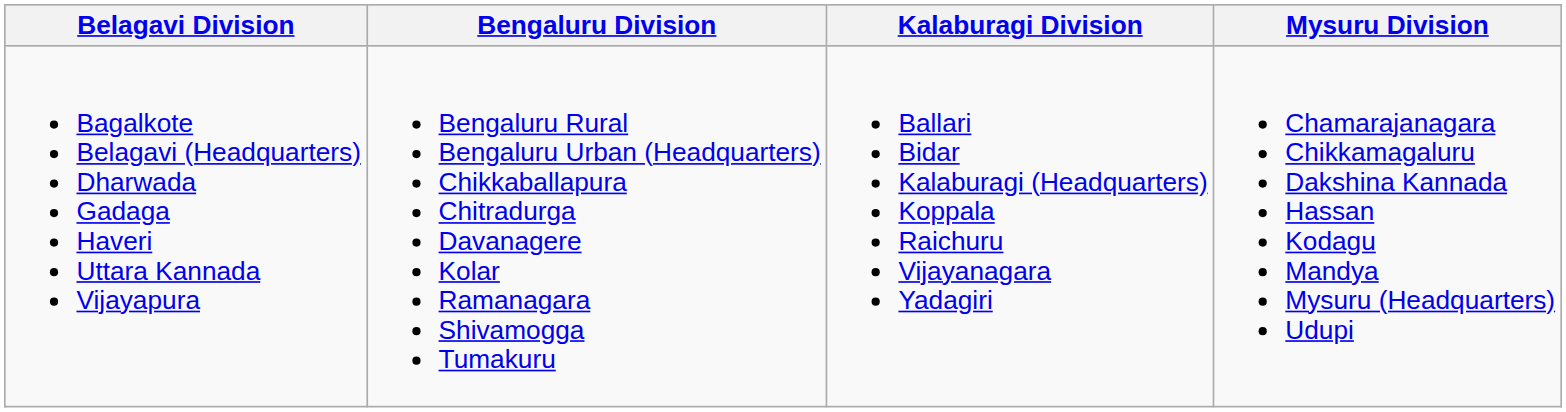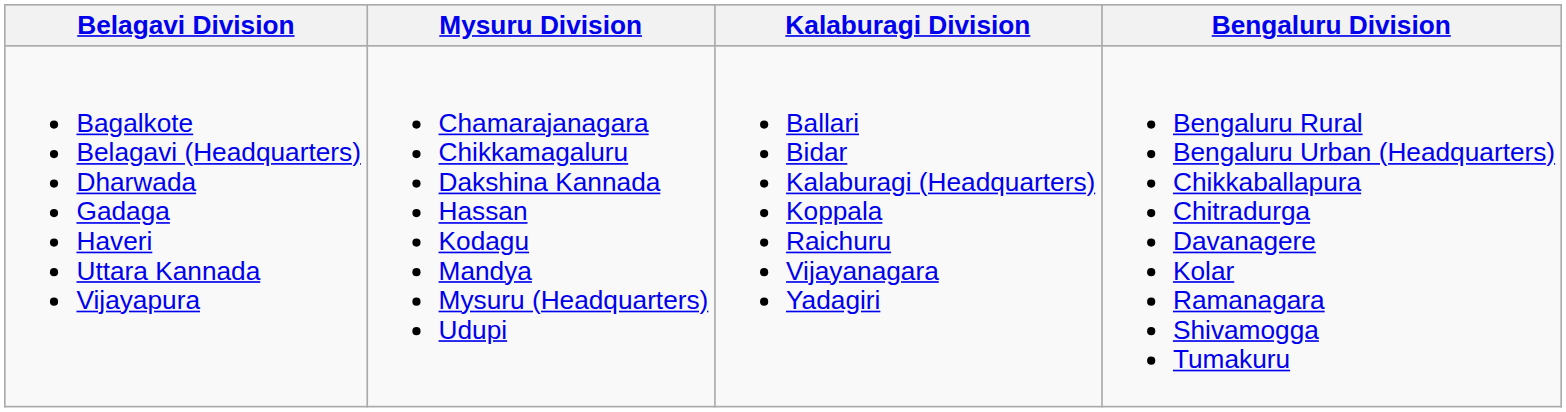columns swapped: (597, 25) <-> (1387, 25)
